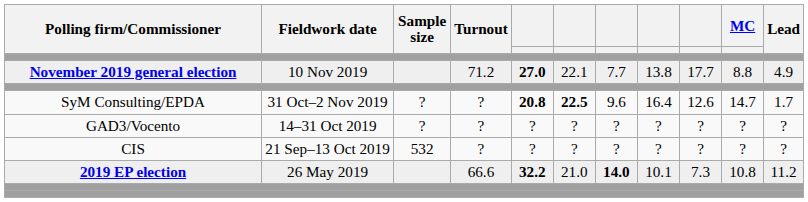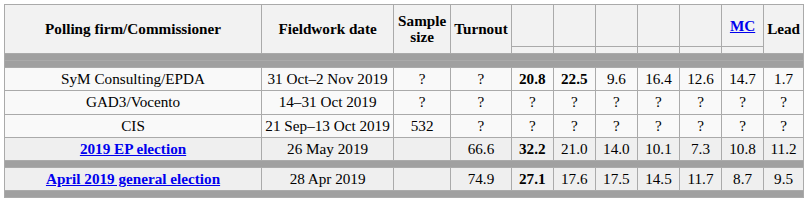- row: (133, 72)
(616, 171) bold -> (616, 148) normal
+ row: (133, 178)
